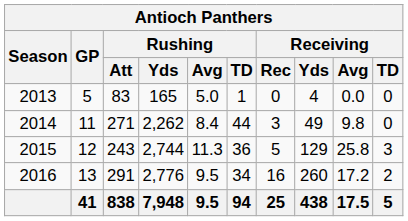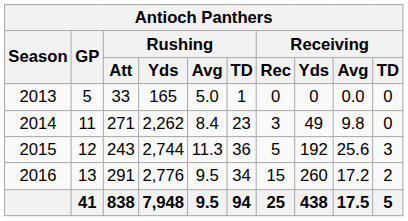(121, 96) 83 -> (121, 96) 33
(314, 96) 4 -> (314, 96) 0
(242, 123) 44 -> (242, 123) 23
(314, 149) 129 -> (314, 149) 192
(353, 149) 25.8 -> (353, 149) 25.6
(276, 176) 16 -> (276, 176) 15
